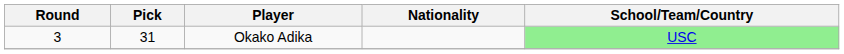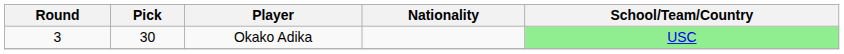(147, 37) 31 -> (147, 37) 30
